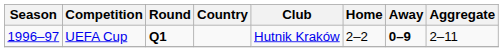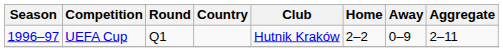(158, 36) bold -> (158, 36) normal
(400, 36) bold -> (400, 36) normal
